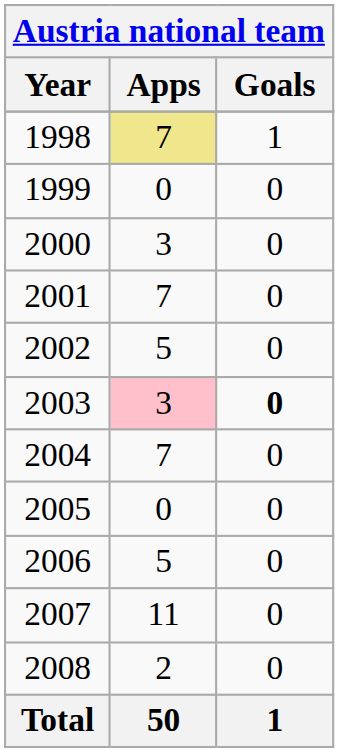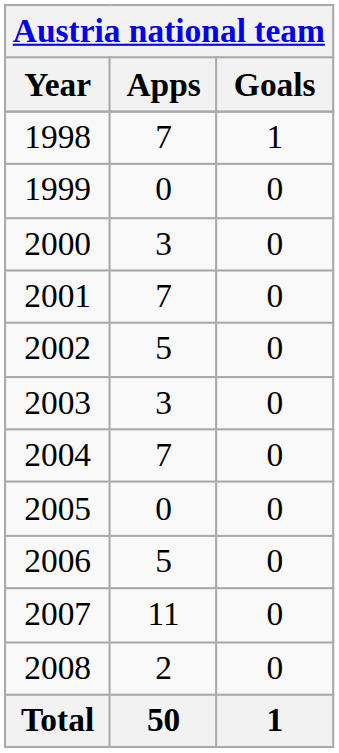(164, 137) khaki background -> (164, 137) no background
(164, 402) pink background -> (164, 402) no background
(275, 402) bold -> (275, 402) normal
